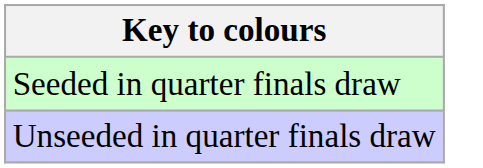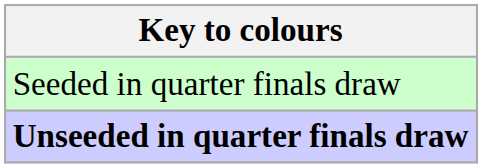(224, 135) normal -> (241, 135) bold
